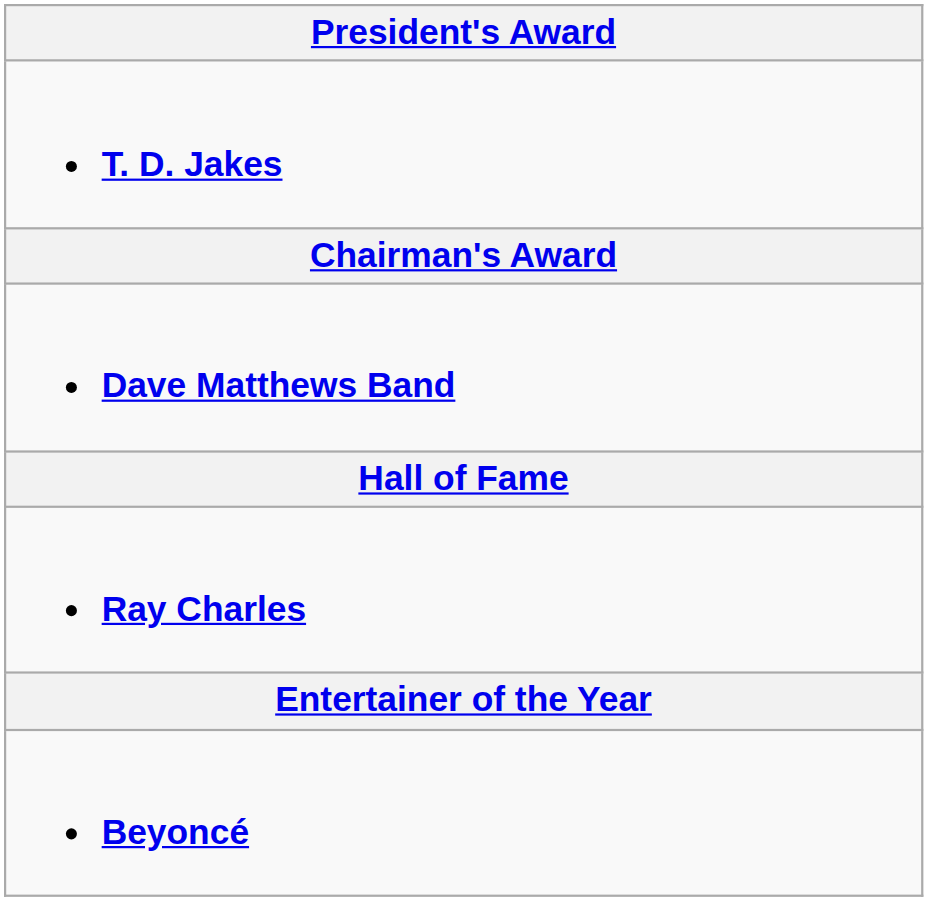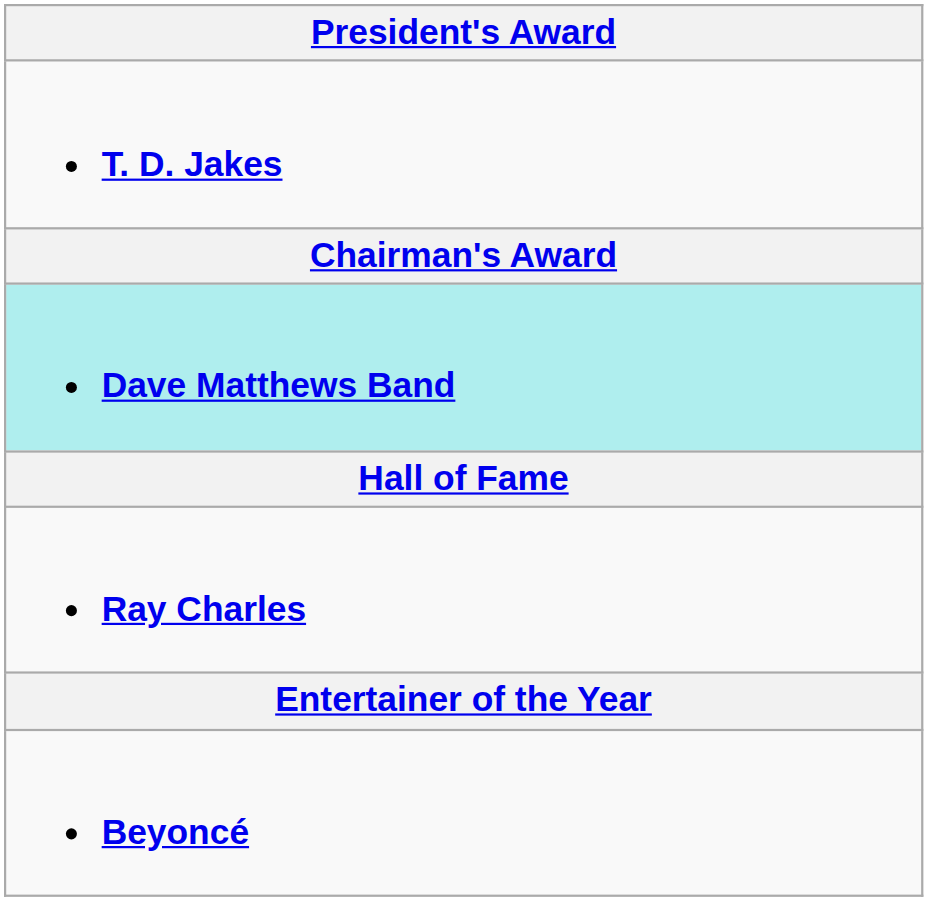(464, 387) no background -> (464, 387) paleturquoise background
